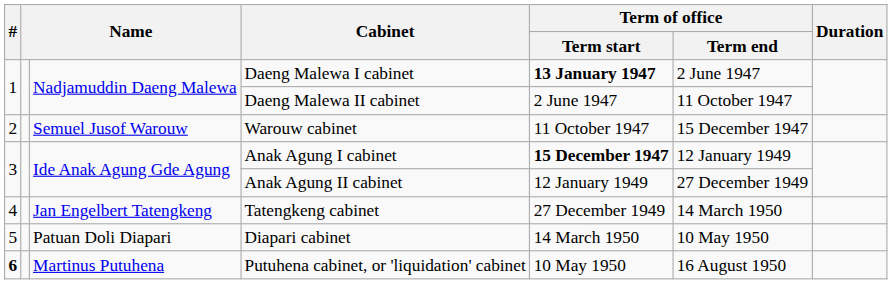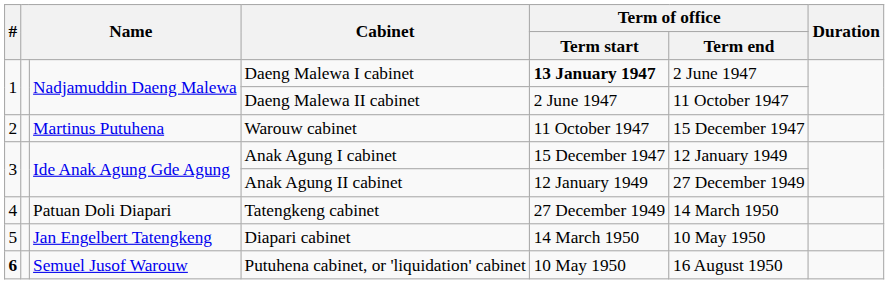(110, 127) Semuel Jusof Warouw -> (99, 127) Martinus Putuhena
(601, 155) bold -> (599, 155) normal
(123, 210) Jan Engelbert Tatengkeng -> (102, 210) Patuan Doli Diapari
(102, 237) Patuan Doli Diapari -> (123, 237) Jan Engelbert Tatengkeng
(99, 264) Martinus Putuhena -> (110, 264) Semuel Jusof Warouw
